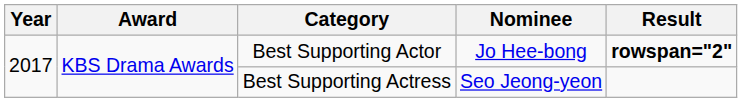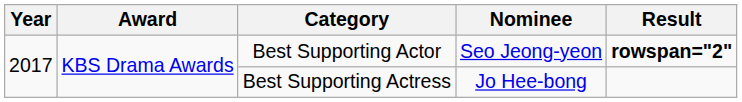(531, 50) Jo Hee-bong -> (531, 50) Seo Jeong-yeon
(531, 81) Seo Jeong-yeon -> (531, 81) Jo Hee-bong
